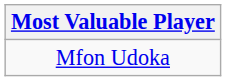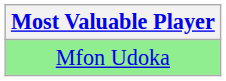(113, 57) no background -> (113, 57) lightgreen background
